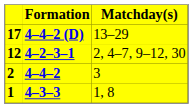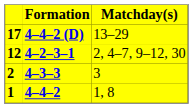(43, 73) 4–4–2 -> (43, 73) 4–3–3
(43, 93) 4–3–3 -> (43, 93) 4–4–2
